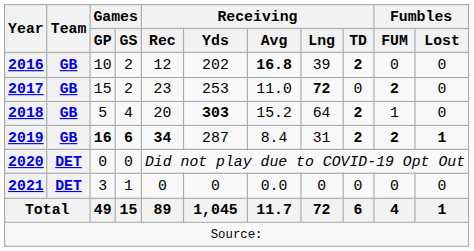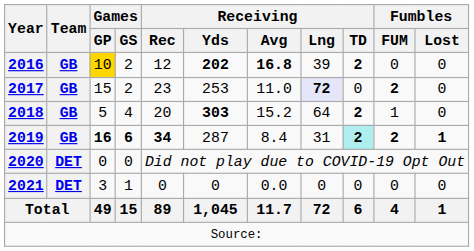(103, 65) no background -> (103, 65) gold background
(215, 65) normal -> (215, 65) bold
(322, 89) no background -> (322, 89) lavender background
(358, 137) no background -> (358, 137) paleturquoise background
